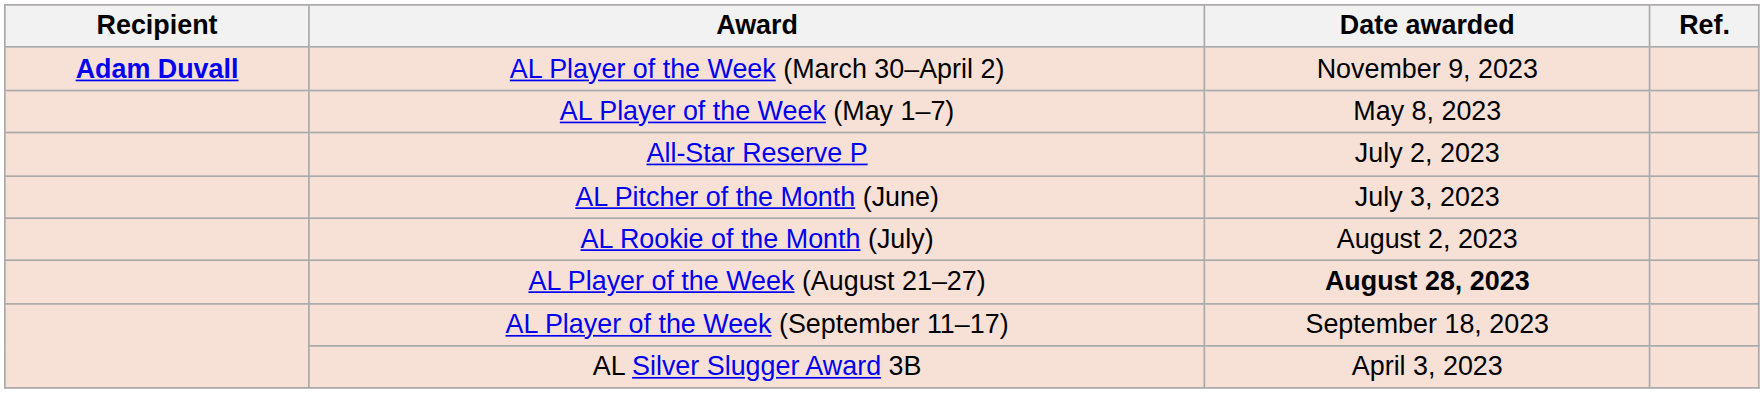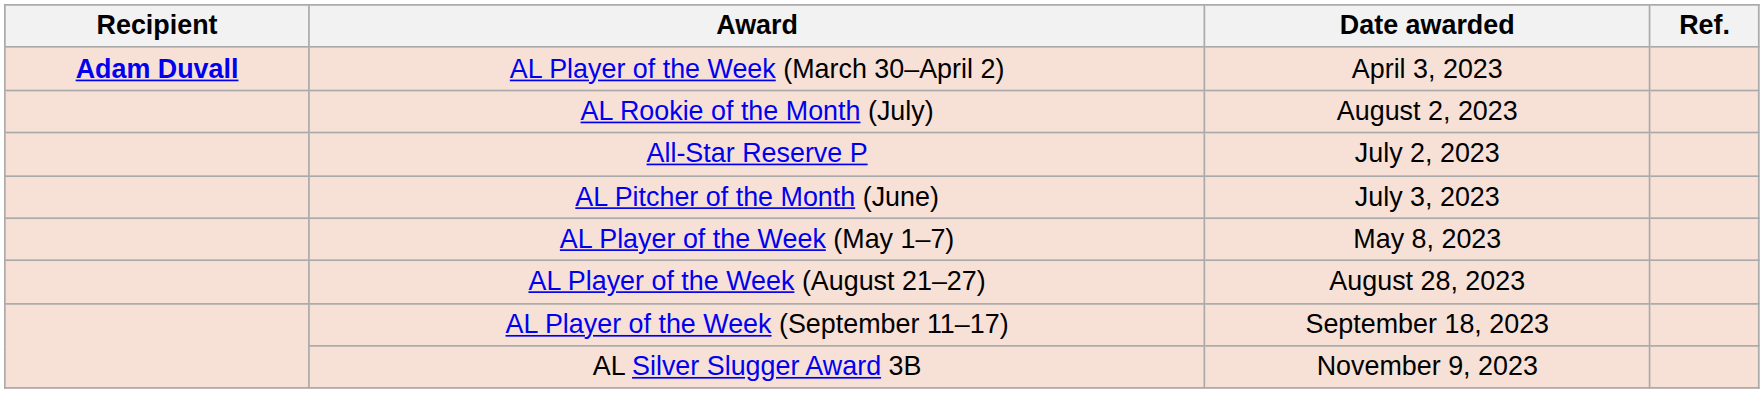(1427, 68) November 9, 2023 -> (1427, 68) April 3, 2023
rows swapped: (757, 111) <-> (757, 238)
(1427, 281) bold -> (1427, 281) normal
(1427, 366) April 3, 2023 -> (1427, 366) November 9, 2023
